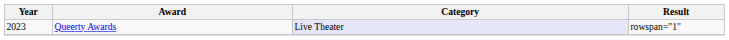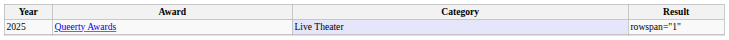(16, 27) 2023 -> (16, 27) 2025
